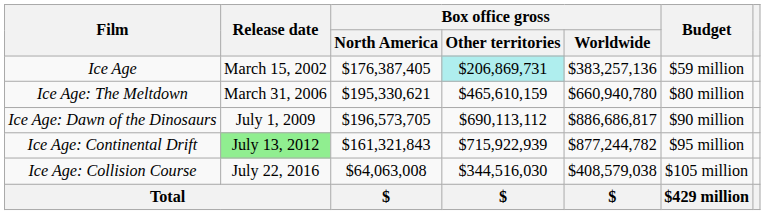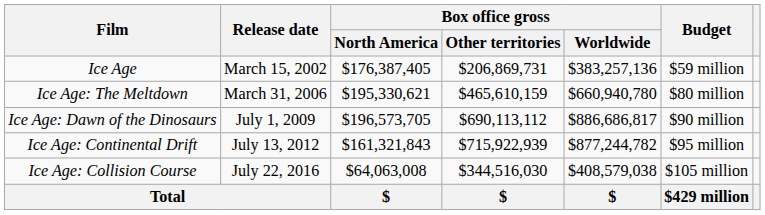(503, 68) paleturquoise background -> (503, 68) no background
(275, 145) lightgreen background -> (275, 145) no background
